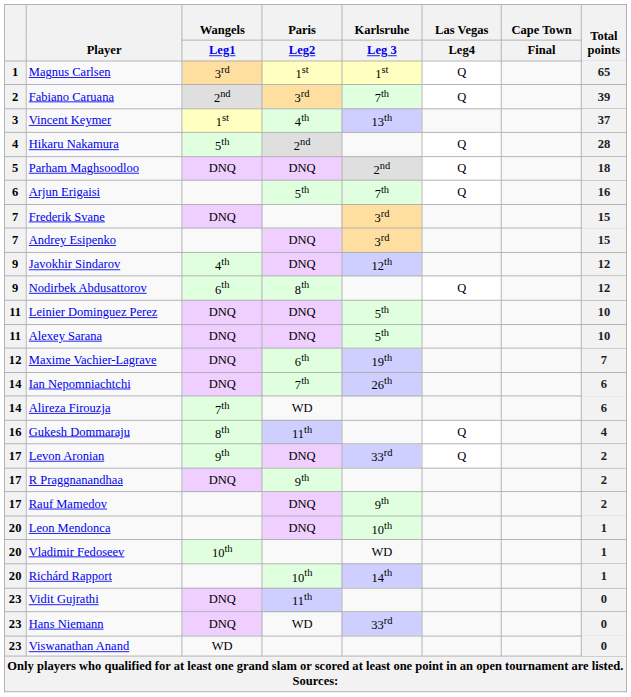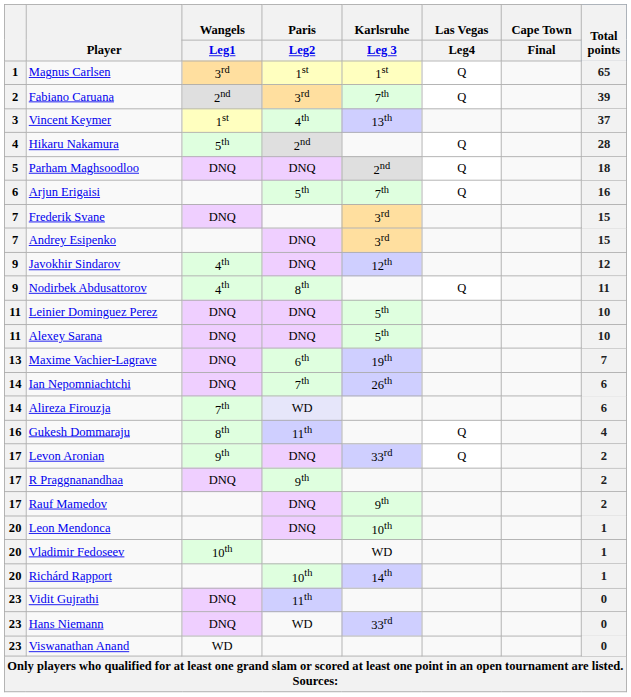(222, 288) 6th -> (222, 288) 4th
(604, 288) 12 -> (604, 288) 11
(15, 360) 12 -> (15, 360) 13
(302, 408) no background -> (302, 408) lavender background
